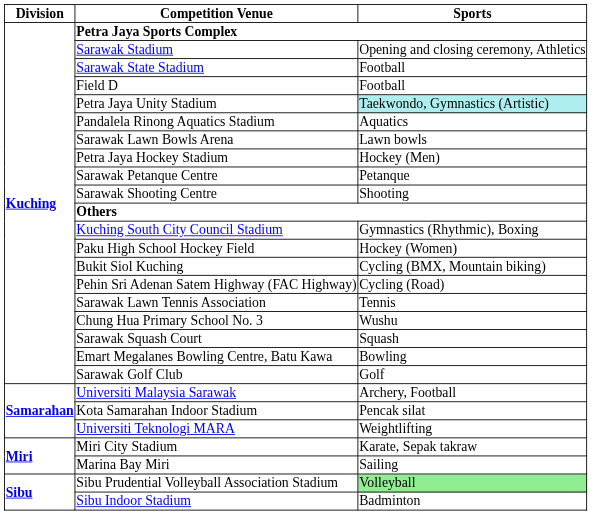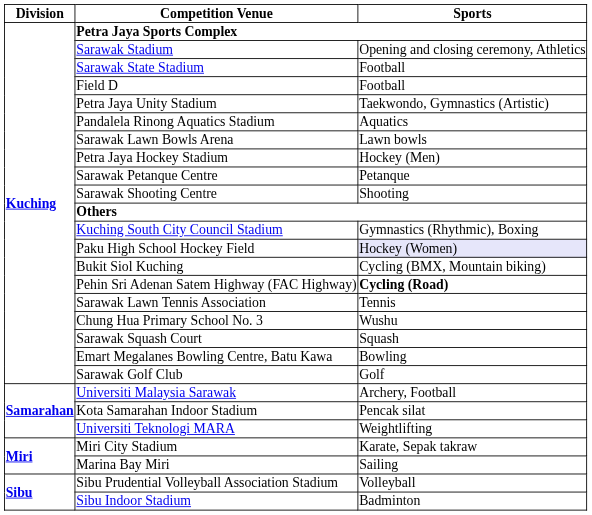(454, 103) paleturquoise background -> (454, 103) no background
(408, 248) no background -> (408, 248) lavender background
(402, 284) normal -> (404, 284) bold
(387, 483) lightgreen background -> (387, 483) no background
